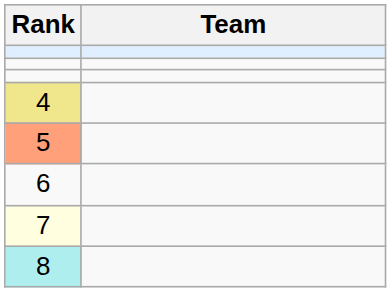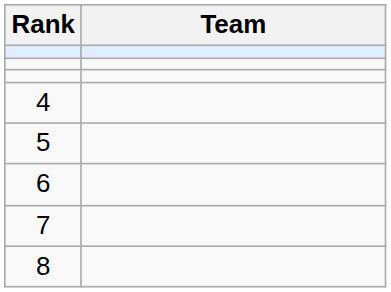(43, 102) khaki background -> (43, 102) no background
(43, 143) lightsalmon background -> (43, 143) no background
(43, 225) lightyellow background -> (43, 225) no background
(43, 266) paleturquoise background -> (43, 266) no background
